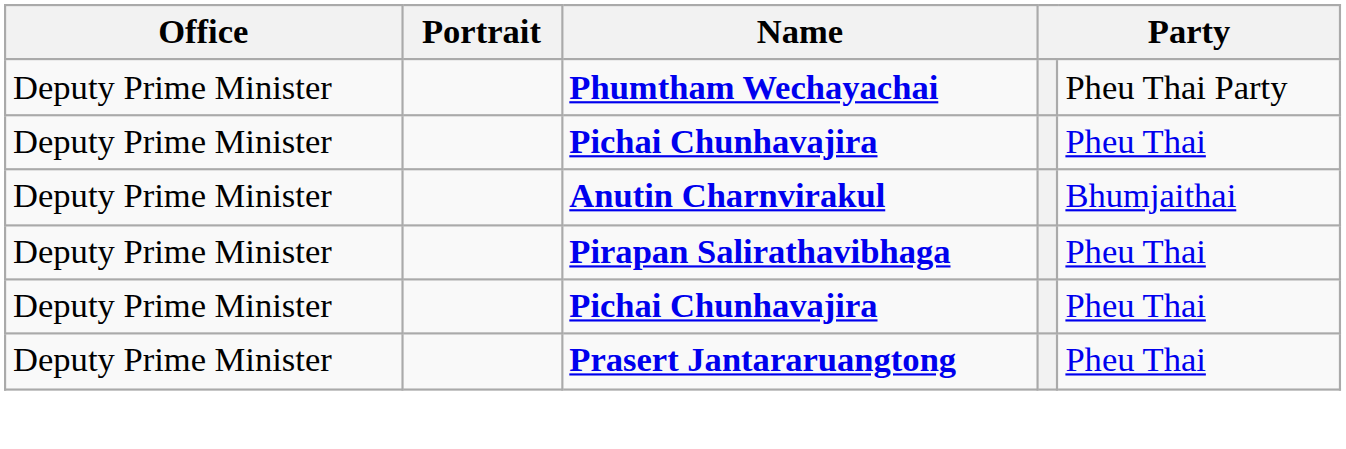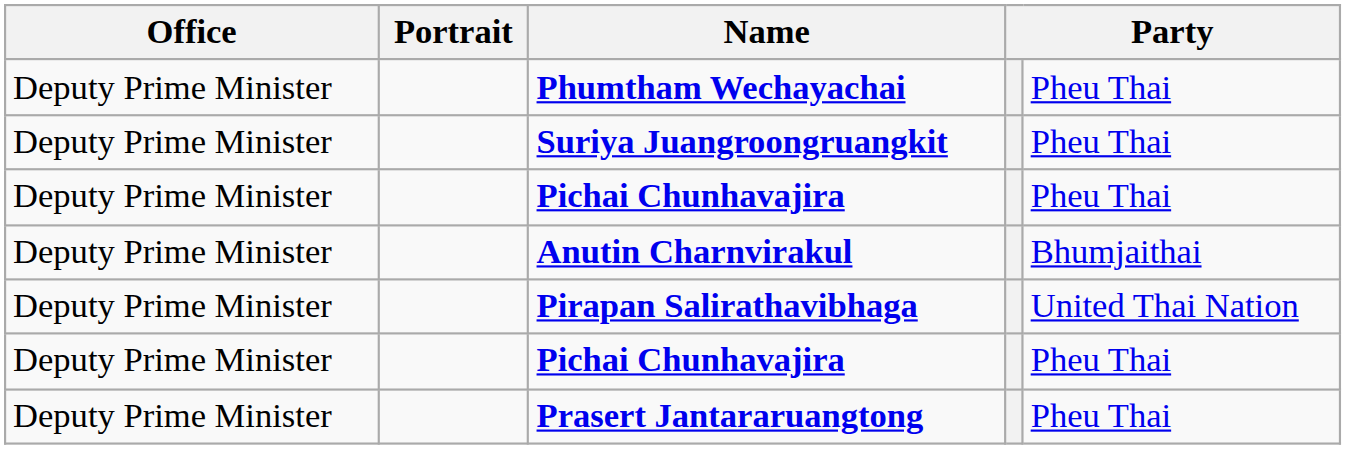(1176, 86) Pheu Thai Party -> (1101, 86) Pheu Thai
+ row: (172, 141)
(1136, 251) Pheu Thai -> (1165, 305) United Thai Nation
